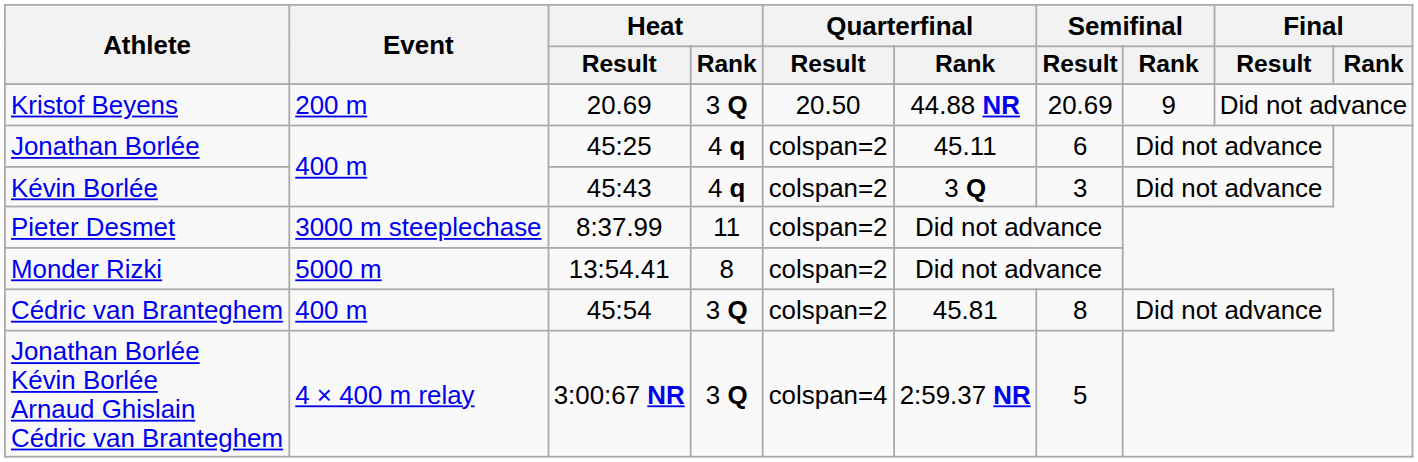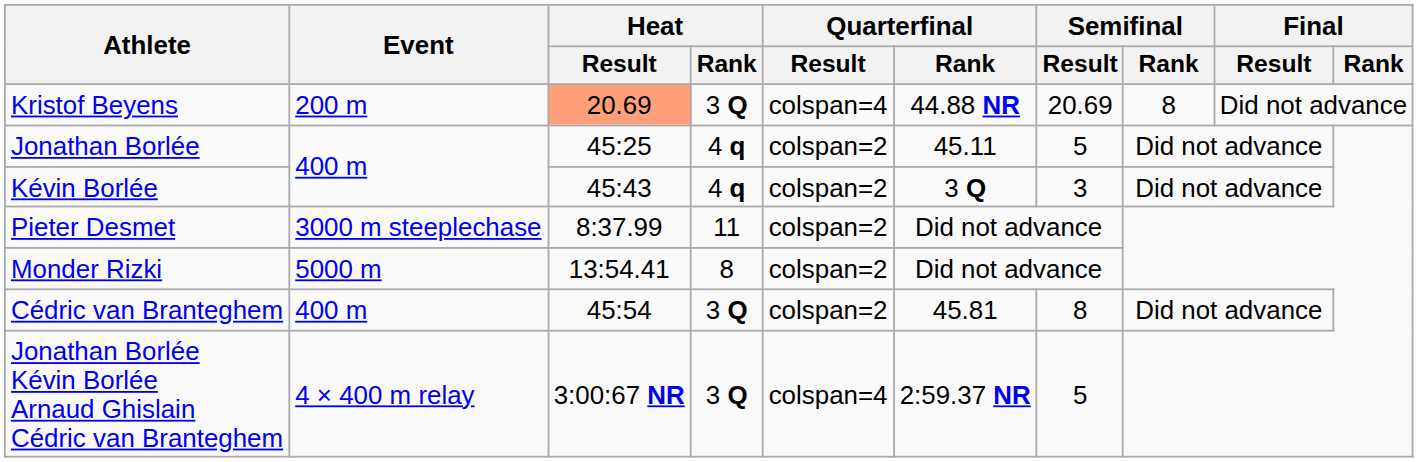(619, 105) no background -> (619, 105) lightsalmon background
(828, 105) 20.50 -> (828, 105) colspan=4
(1169, 105) 9 -> (1169, 105) 8
(1080, 146) 6 -> (1080, 146) 5
